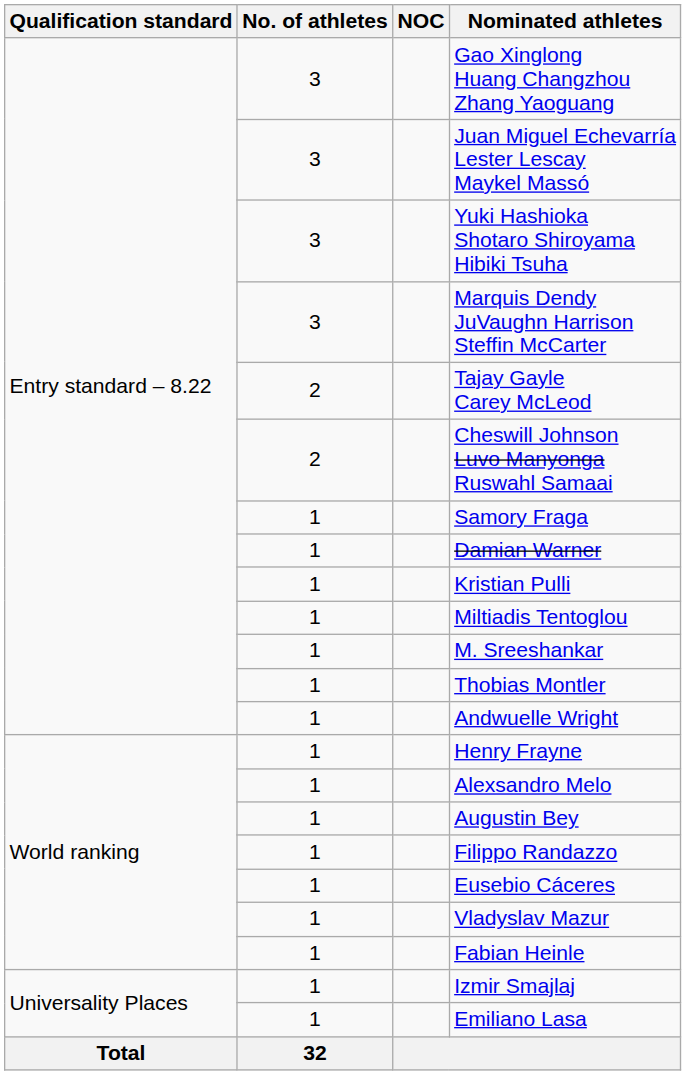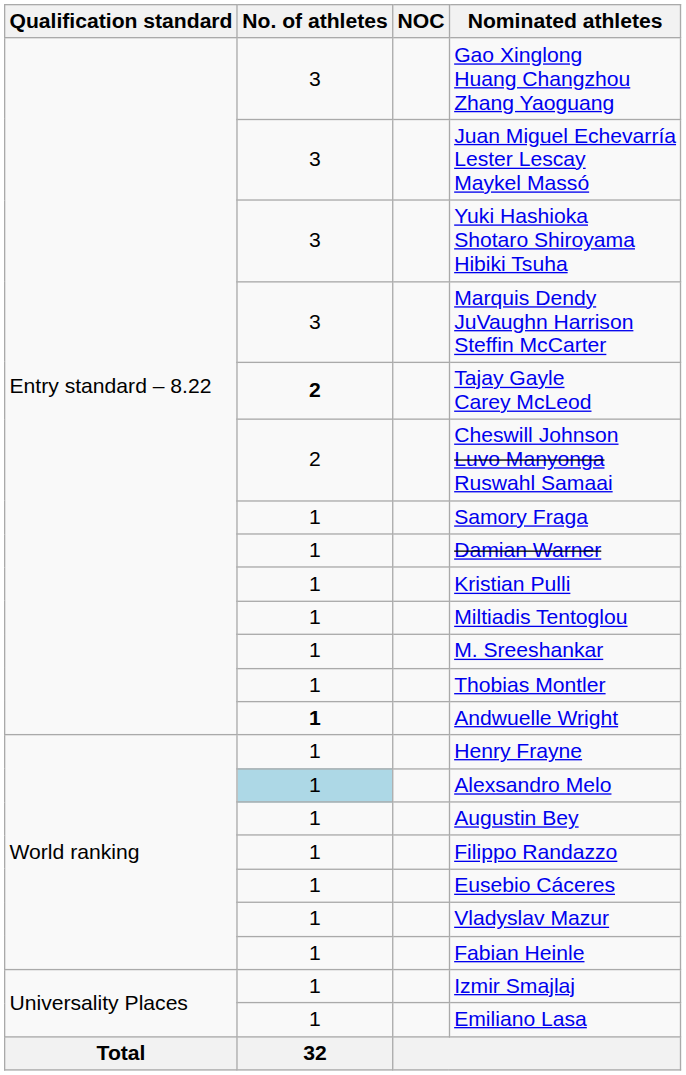(315, 390) normal -> (315, 390) bold
(315, 718) normal -> (315, 718) bold
(315, 785) no background -> (315, 785) lightblue background
